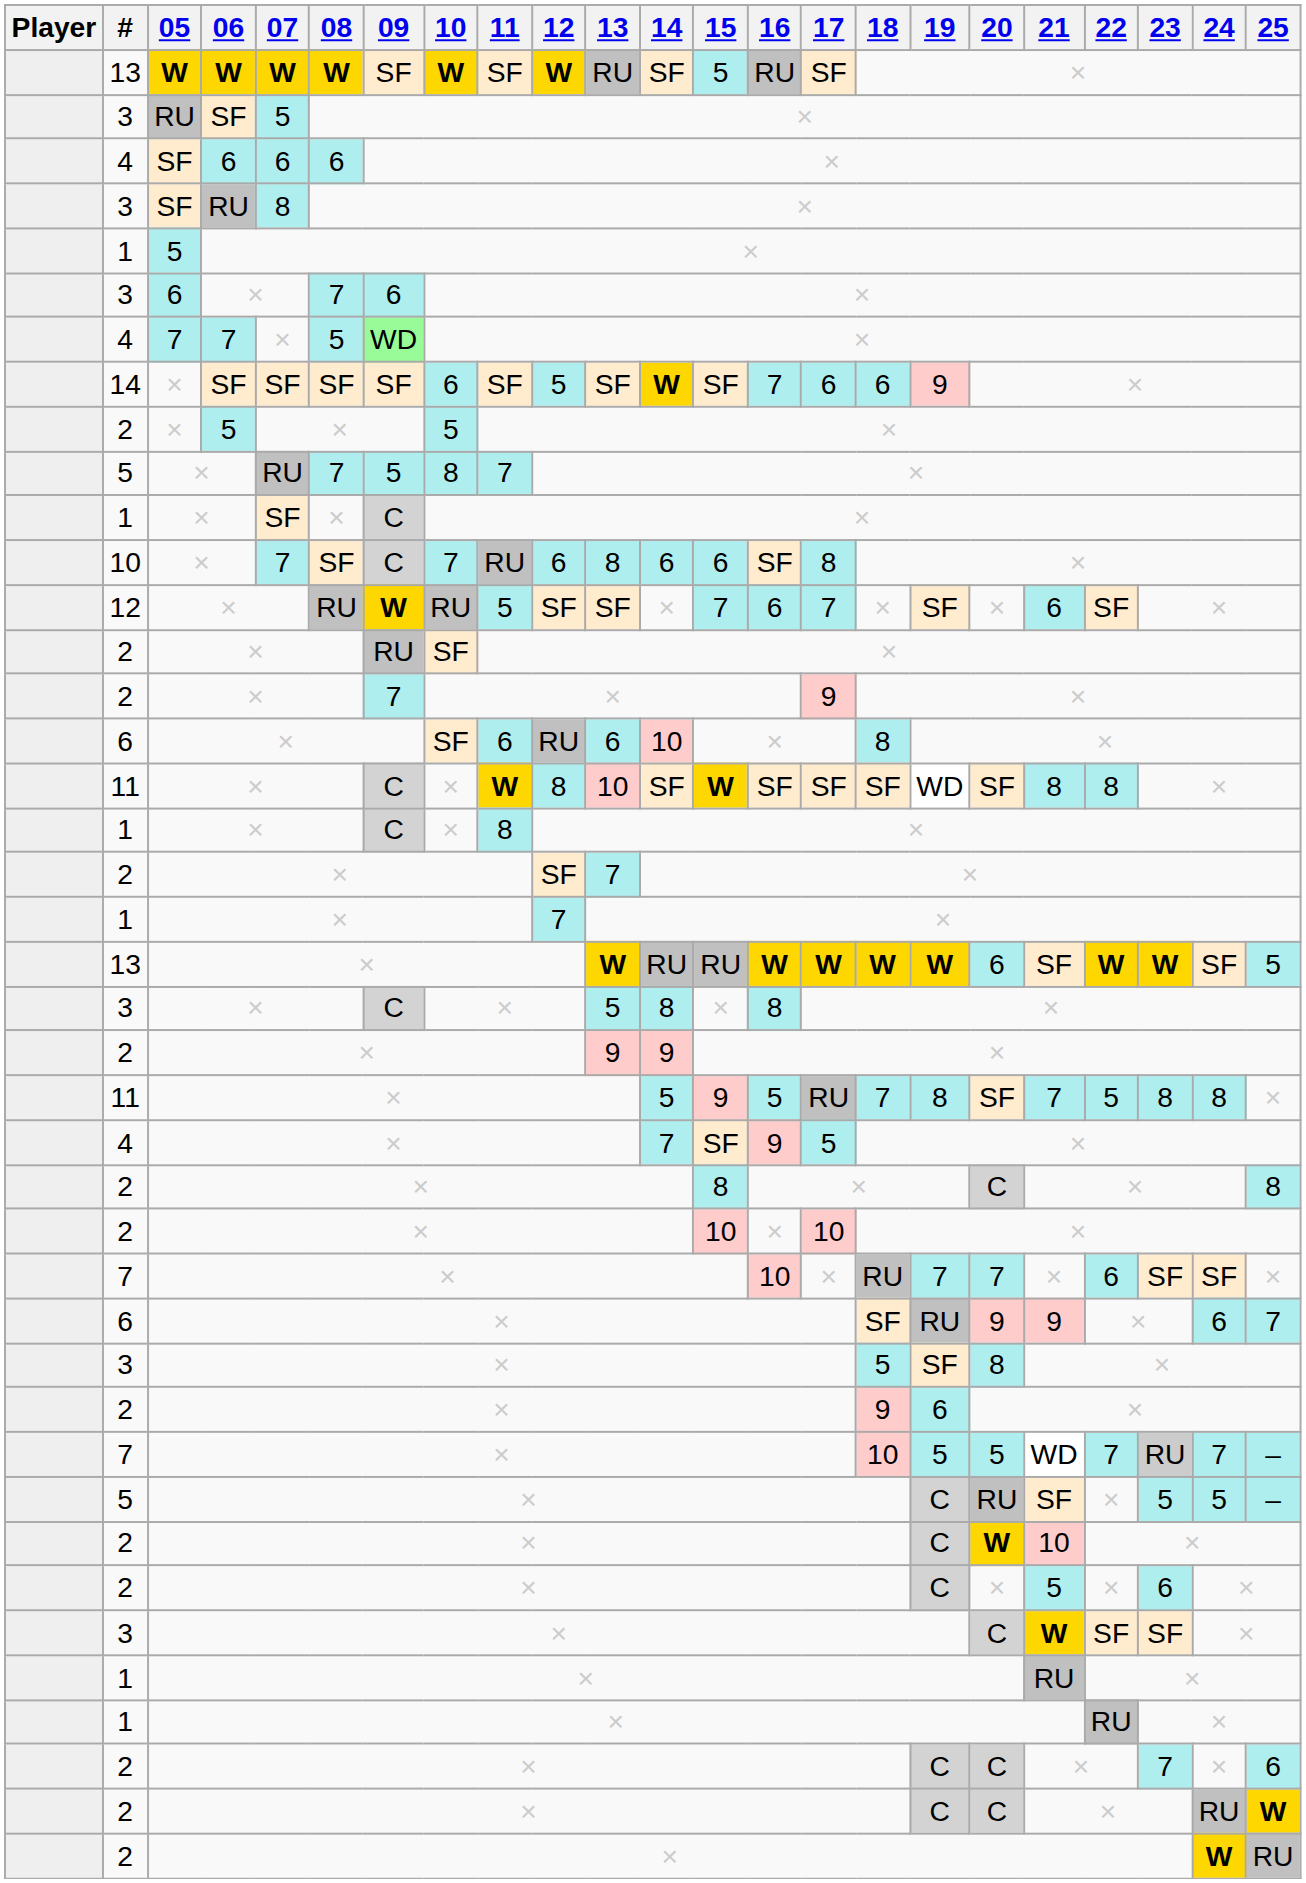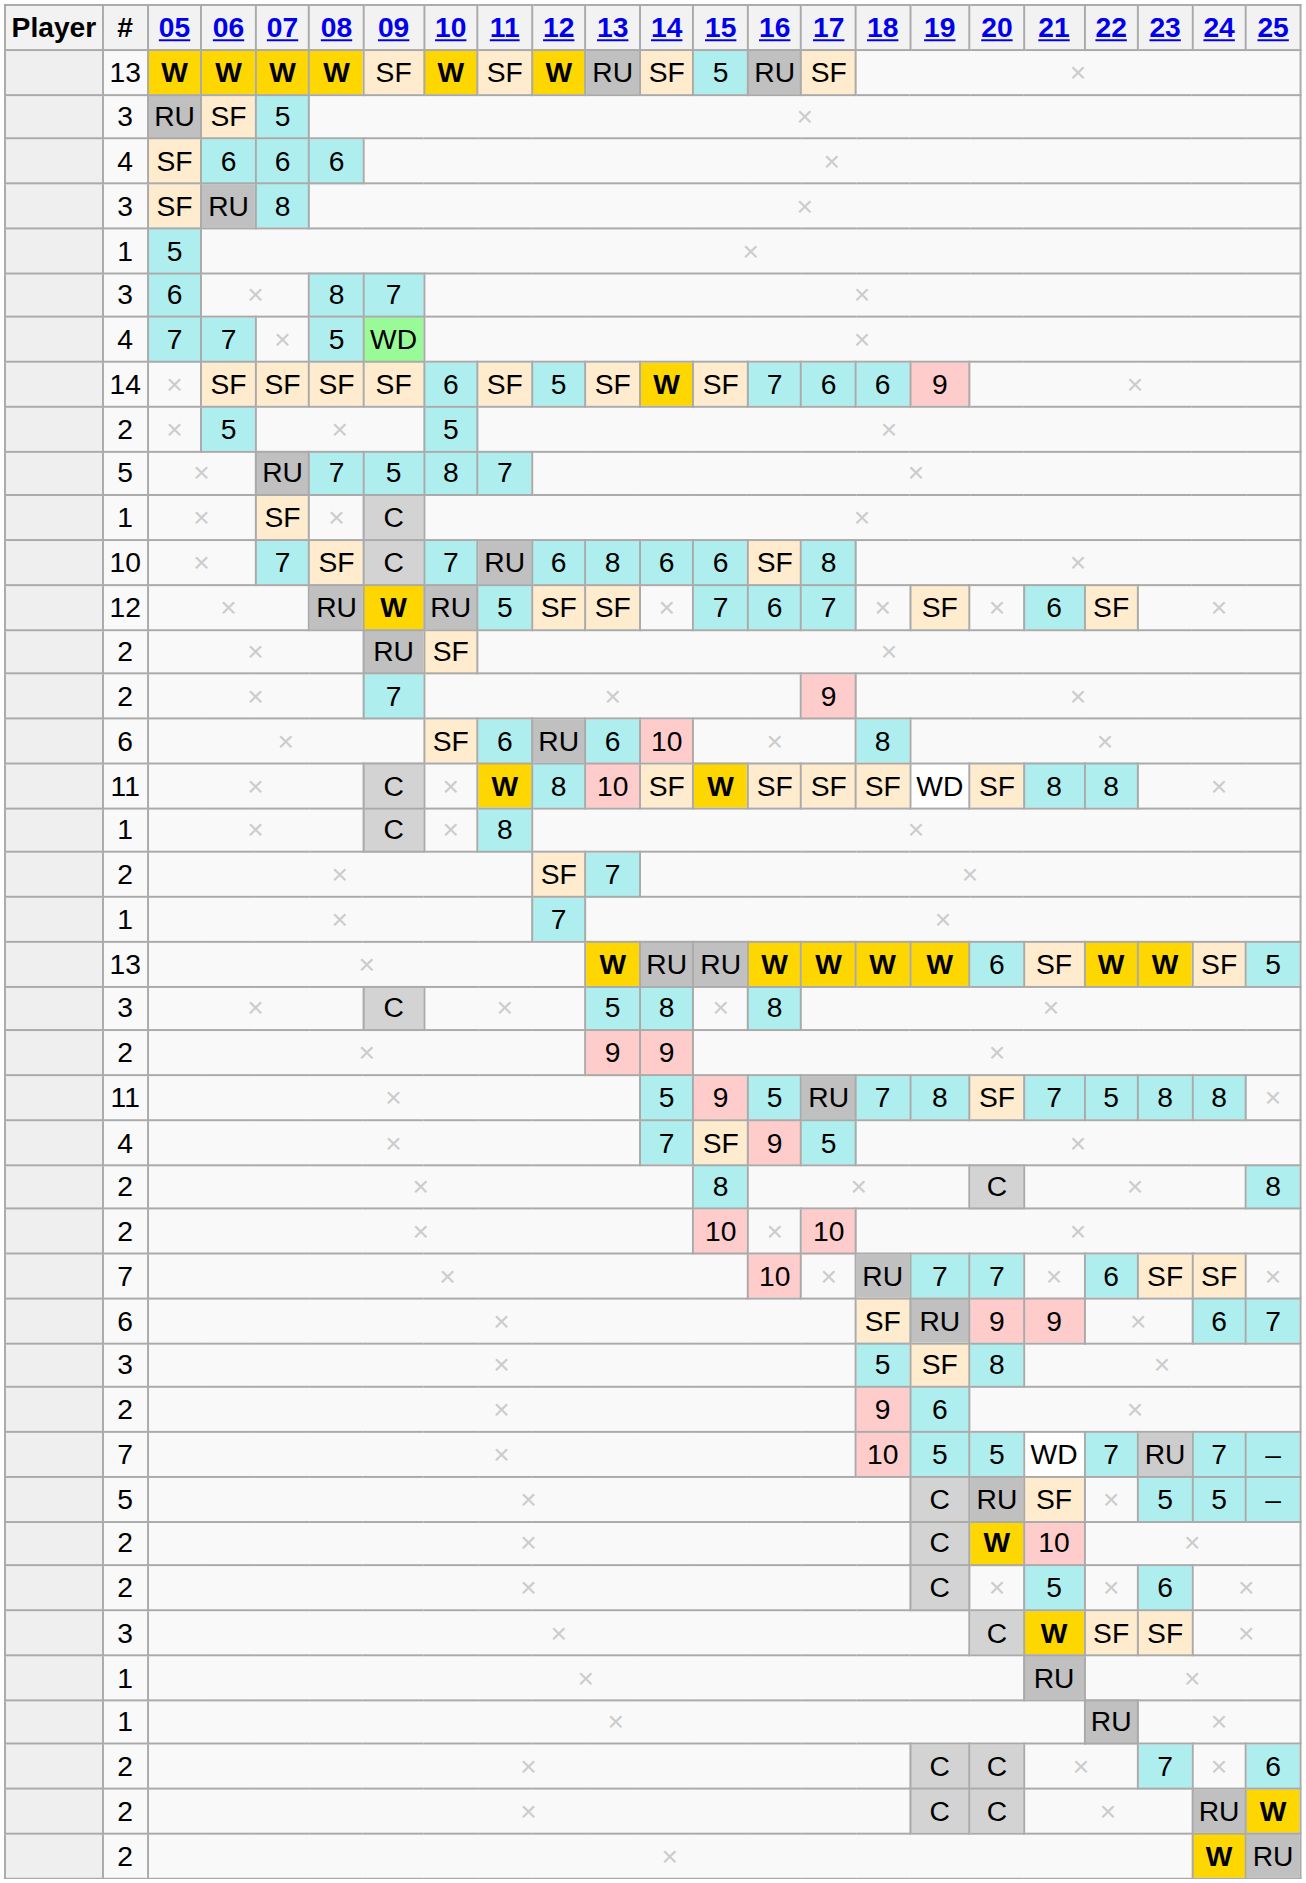(337, 295) 7 -> (337, 295) 8
(394, 295) 6 -> (394, 295) 7
